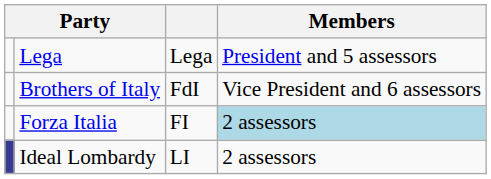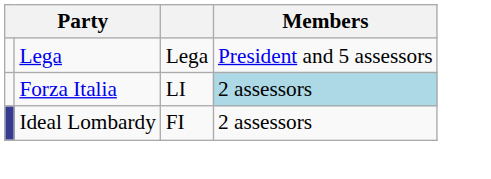- row: (90, 88)
(179, 122) FI -> (176, 88) LI
(180, 156) LI -> (175, 122) FI
